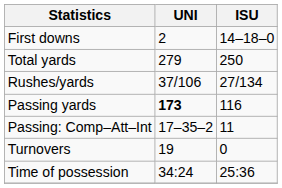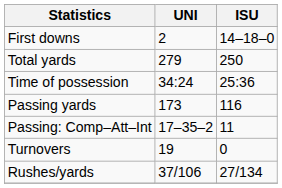rows swapped: (51, 82) <-> (68, 172)
(170, 105) bold -> (170, 105) normal
